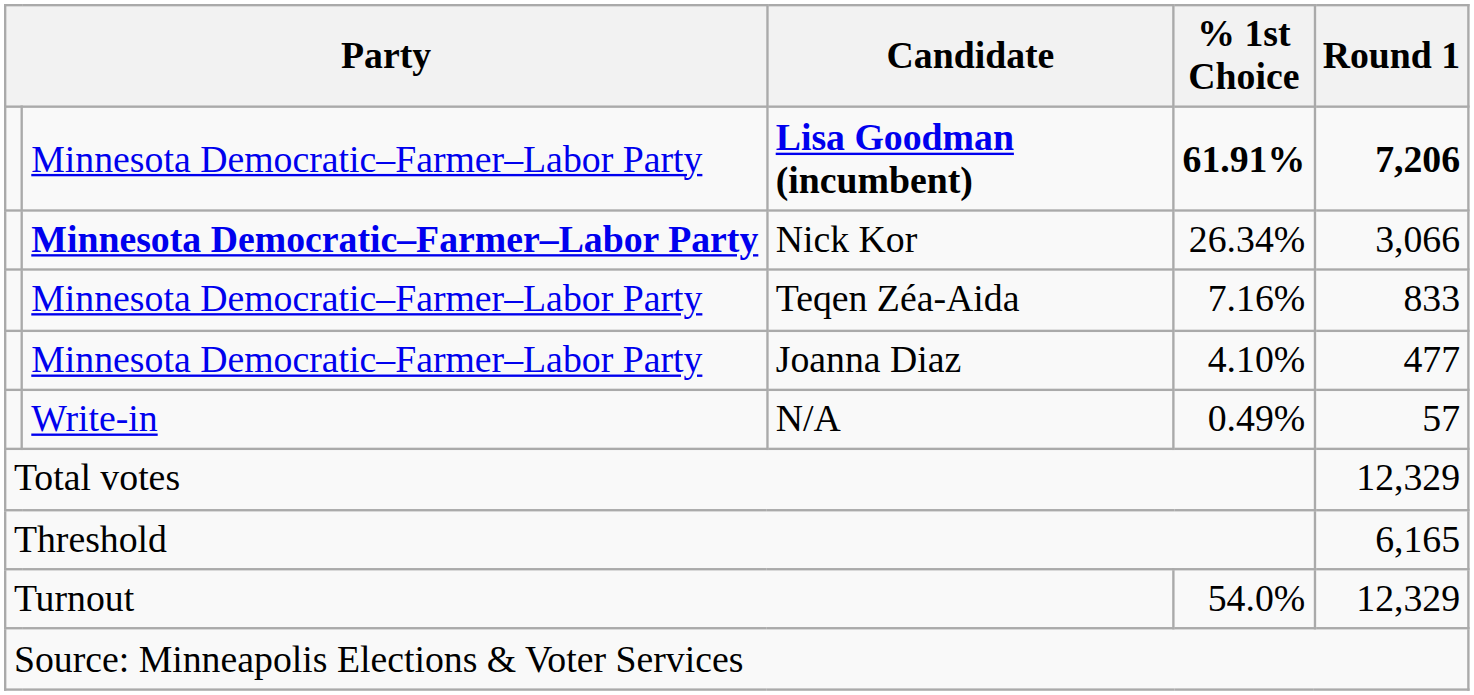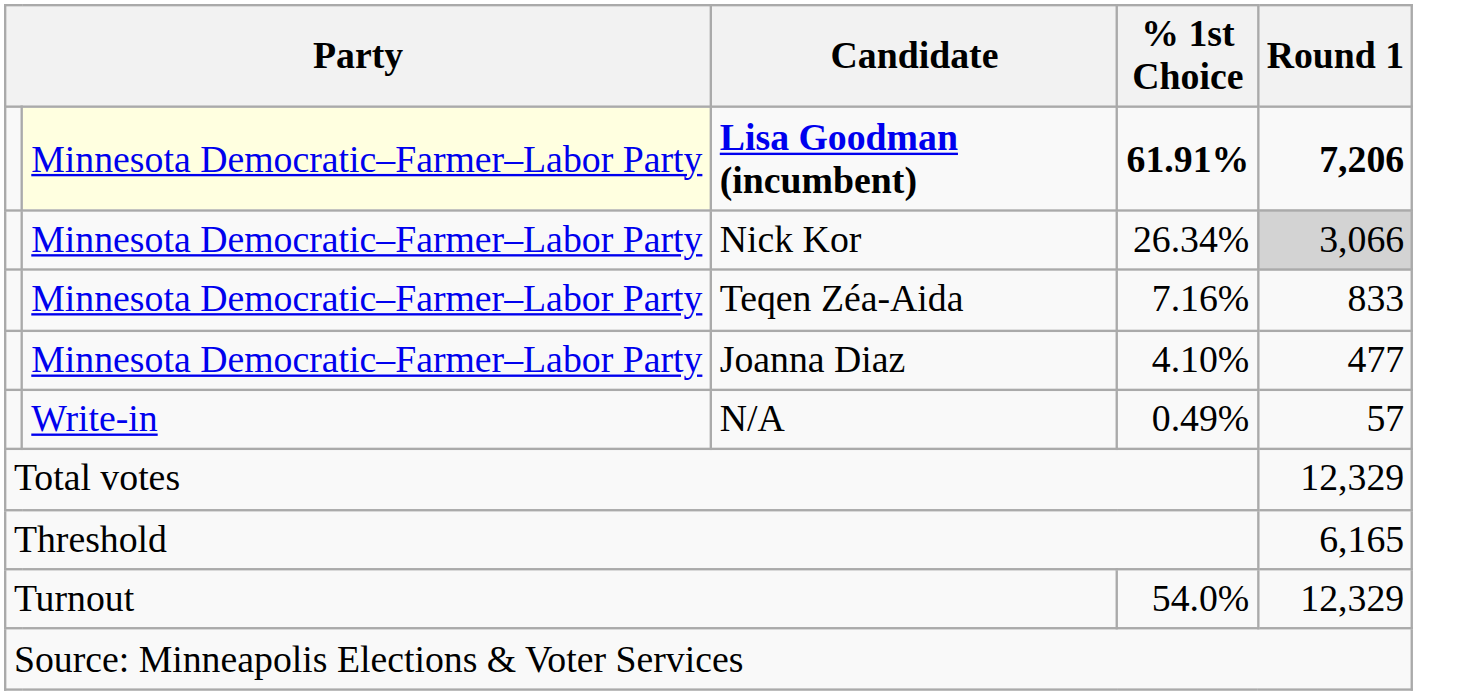(367, 158) no background -> (367, 158) lightyellow background
(395, 239) bold -> (367, 239) normal
(1418, 239) no background -> (1362, 239) lightgrey background
